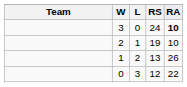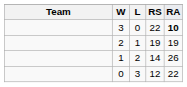(155, 27) 24 -> (155, 27) 22
(173, 43) 10 -> (173, 43) 19
(155, 58) 13 -> (155, 58) 14
